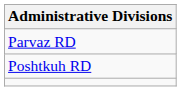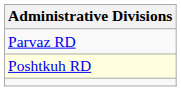(50, 66) no background -> (50, 66) lightyellow background
